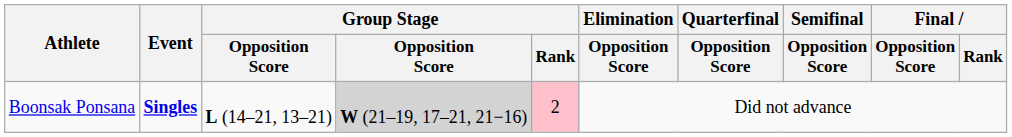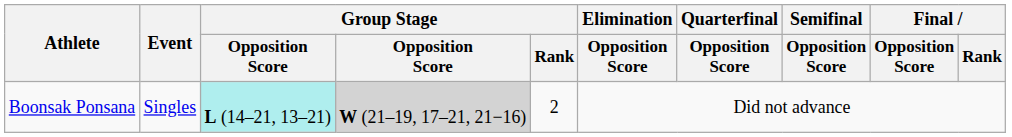(170, 107) bold -> (170, 107) normal
(269, 117) no background -> (268, 117) paleturquoise background
(555, 107) pink background -> (554, 107) no background
